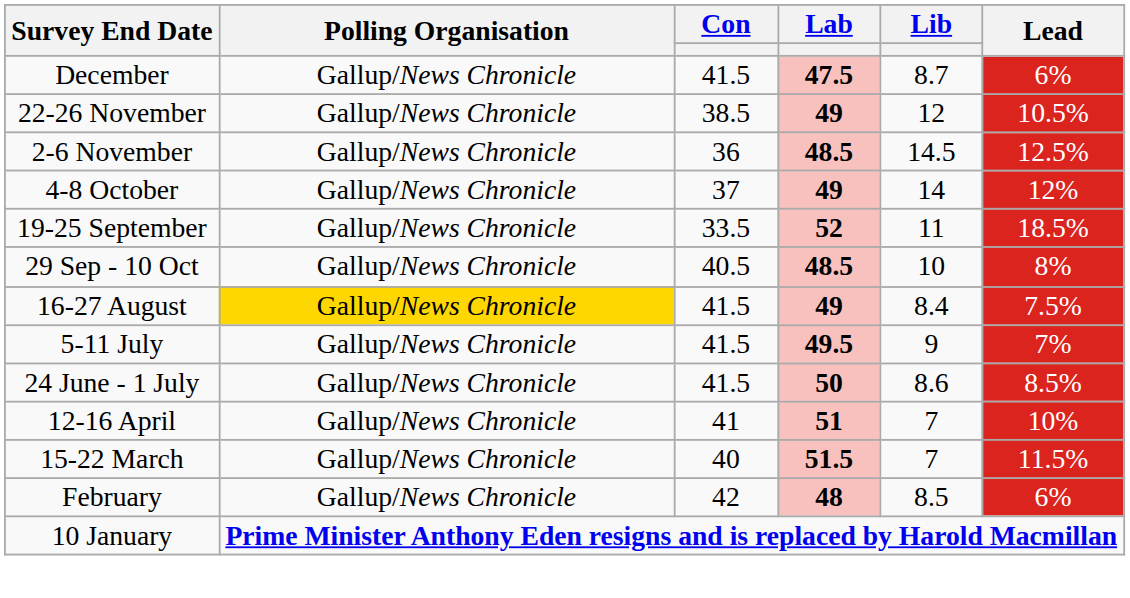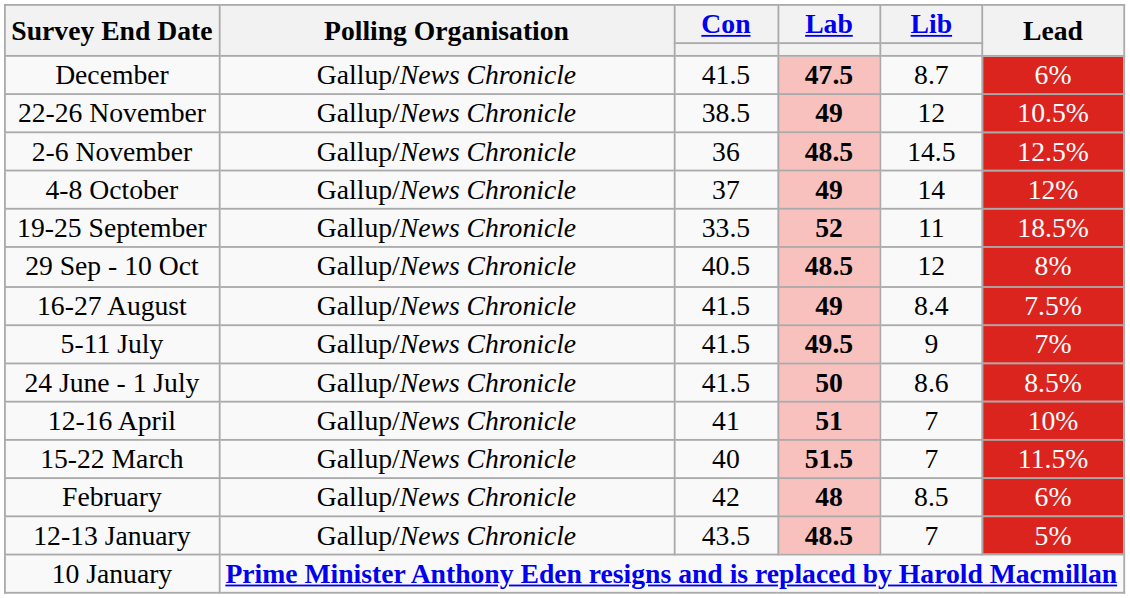(931, 266) 10 -> (931, 266) 12
(447, 305) gold background -> (447, 305) no background
+ row: (112, 535)
